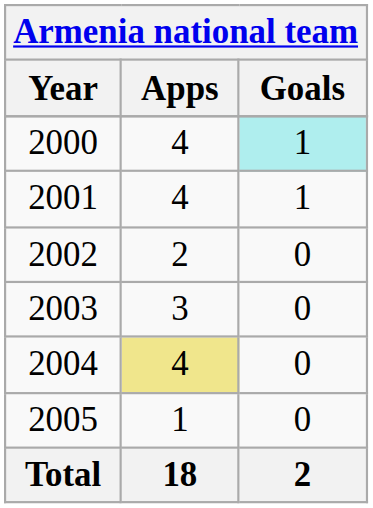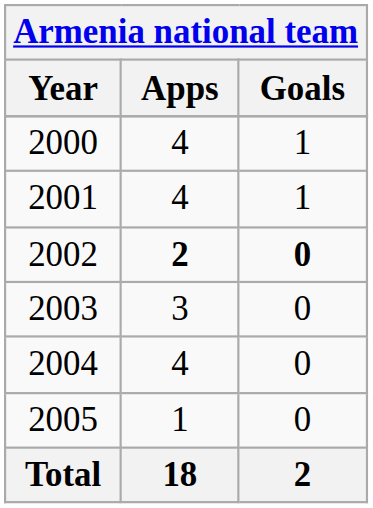(302, 142) paleturquoise background -> (302, 142) no background
(180, 253) normal -> (180, 253) bold
(302, 253) normal -> (302, 253) bold
(180, 364) khaki background -> (180, 364) no background
